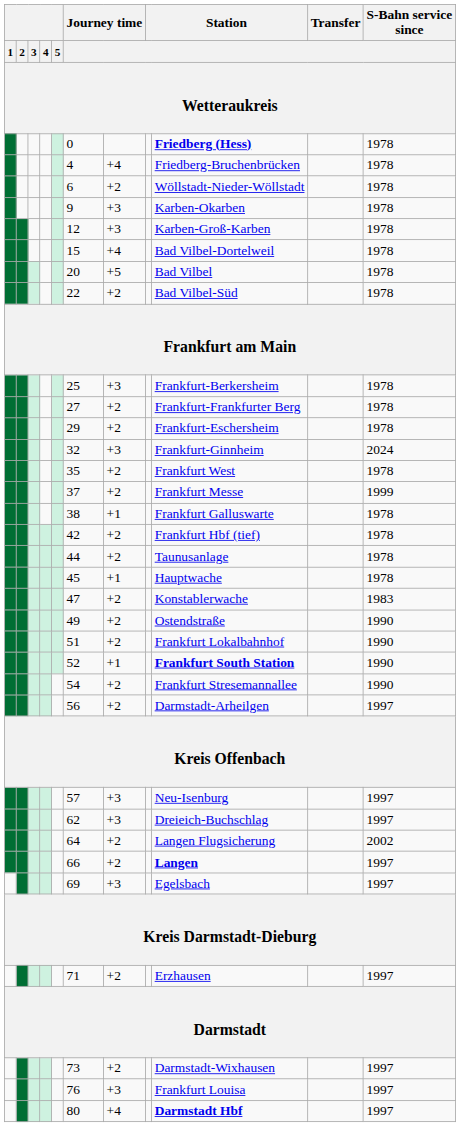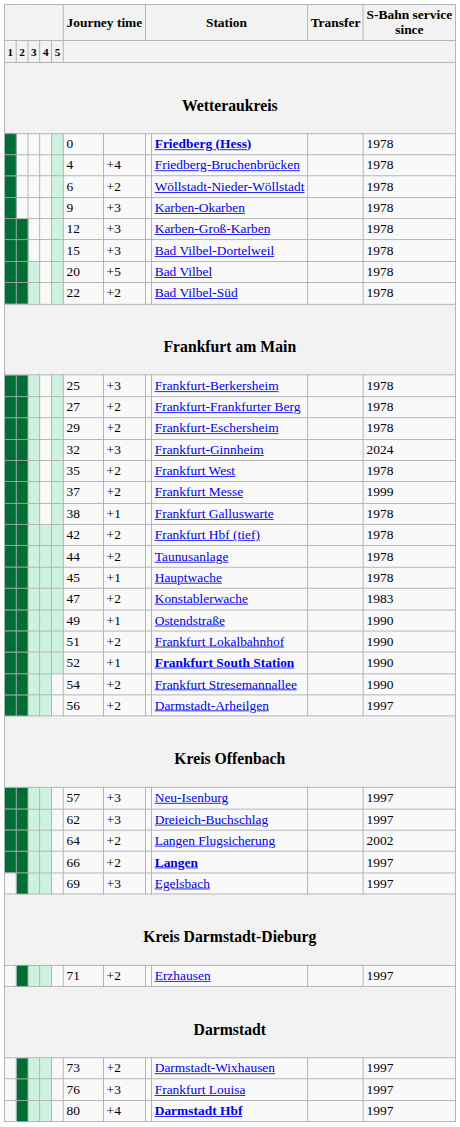(114, 250) +4 -> (114, 250) +3
(114, 620) +2 -> (114, 620) +1
